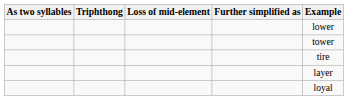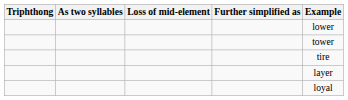columns swapped: (39, 12) <-> (99, 12)
